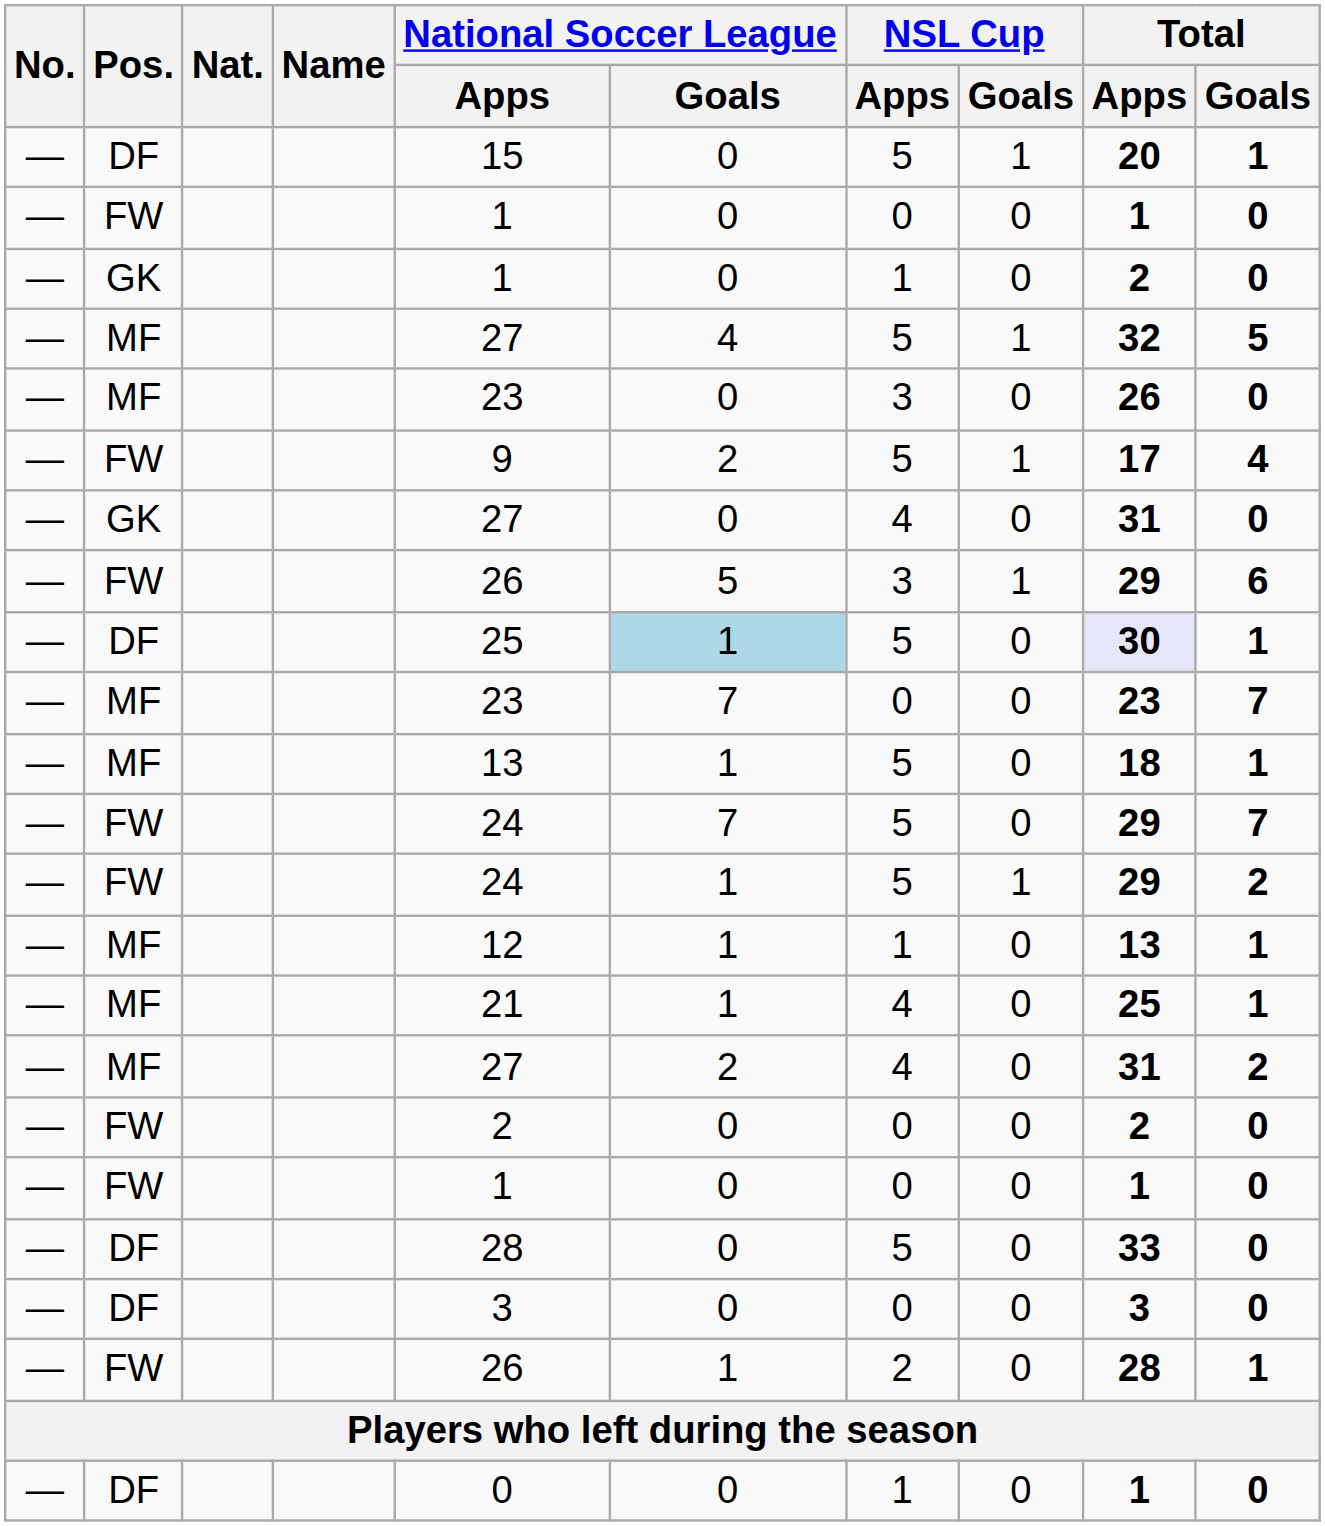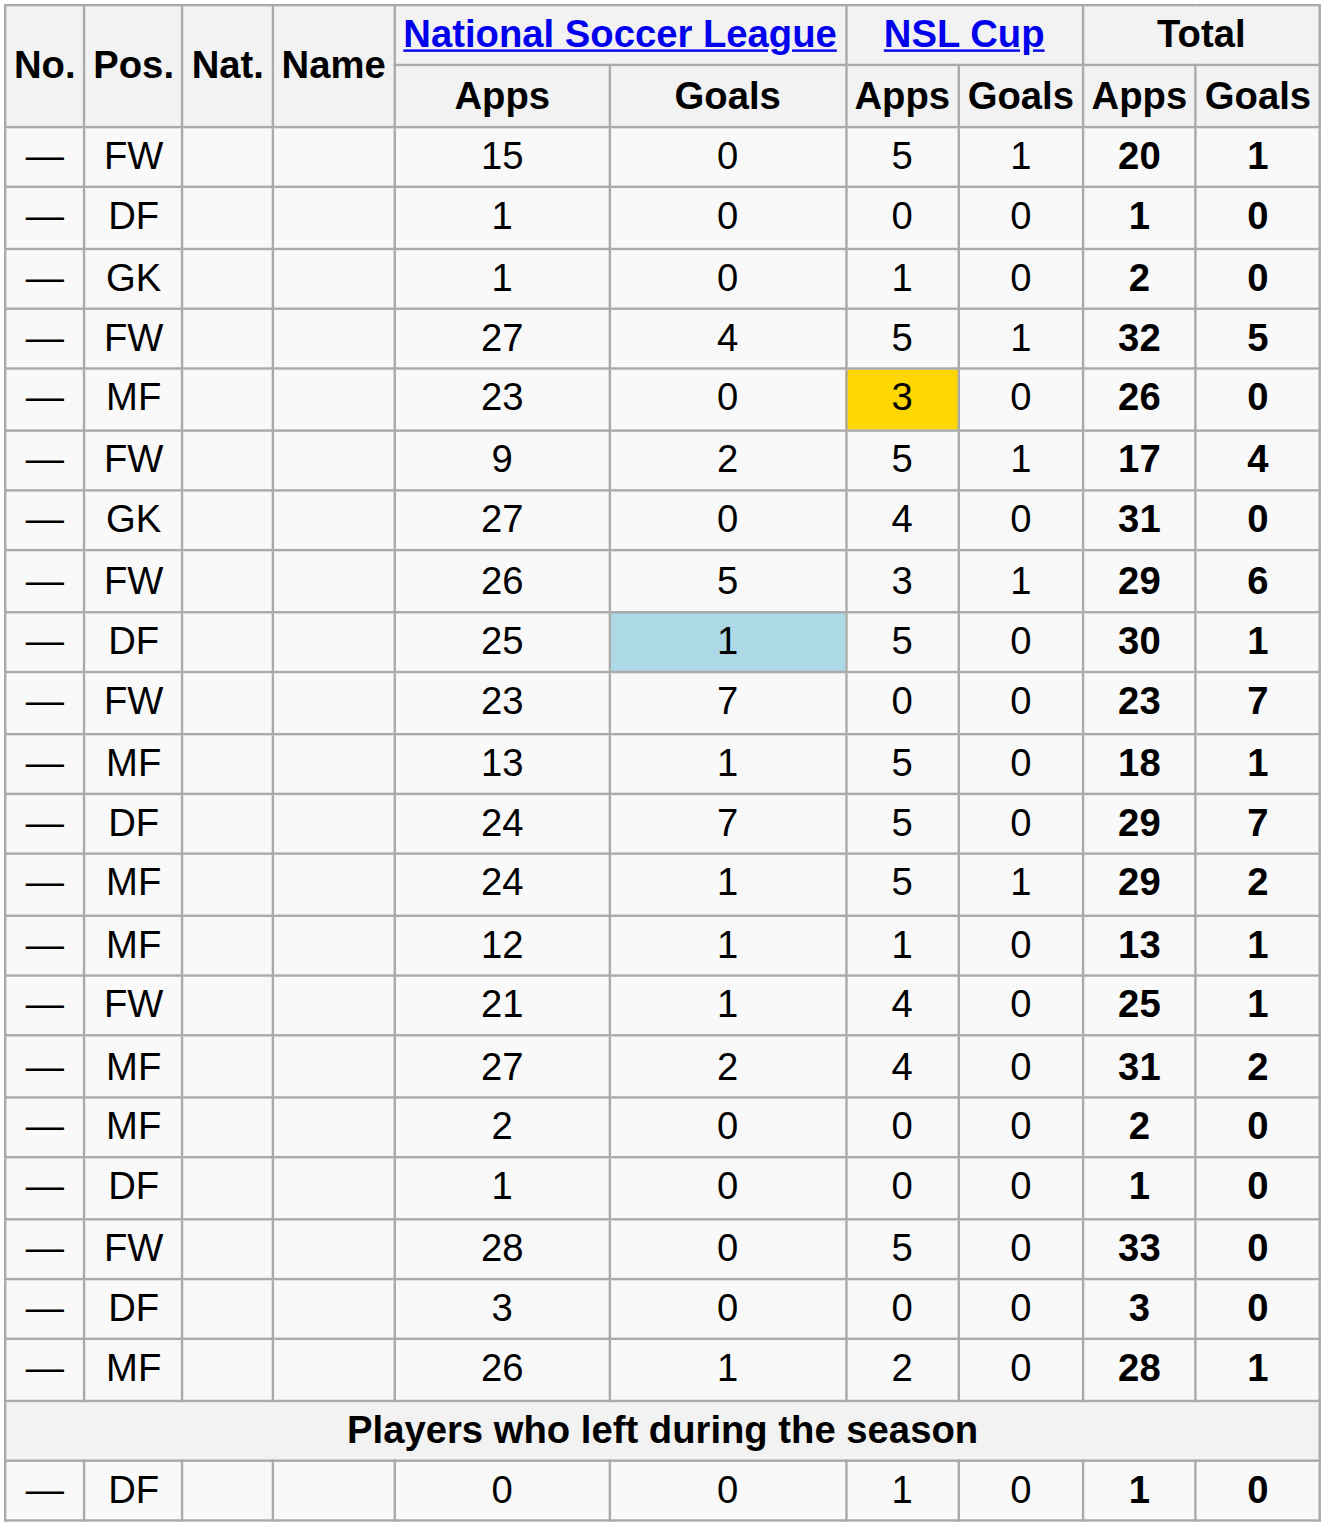(134, 156) DF -> (134, 156) FW
(134, 216) FW -> (134, 216) DF
(134, 338) MF -> (134, 338) FW
(902, 398) no background -> (902, 398) gold background
(1139, 641) lavender background -> (1139, 641) no background
(134, 701) MF -> (134, 701) FW
(134, 823) FW -> (134, 823) DF
(134, 883) FW -> (134, 883) MF
(134, 1005) MF -> (134, 1005) FW
(134, 1126) FW -> (134, 1126) MF
(134, 1187) FW -> (134, 1187) DF
(134, 1247) DF -> (134, 1247) FW
(134, 1369) FW -> (134, 1369) MF
